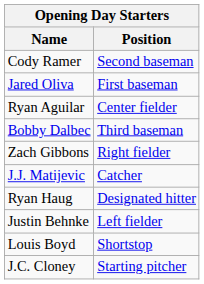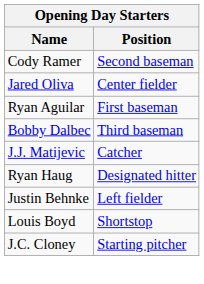(137, 84) First baseman -> (137, 84) Center fielder
(137, 107) Center fielder -> (137, 107) First baseman
- row: (48, 152)
